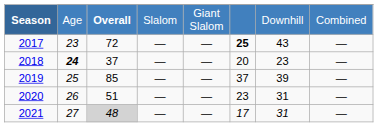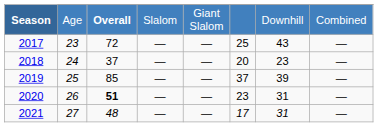(243, 43) bold -> (243, 43) normal
(72, 61) bold -> (72, 61) normal
(112, 96) normal -> (112, 96) bold
(112, 114) lightgrey background -> (112, 114) no background
